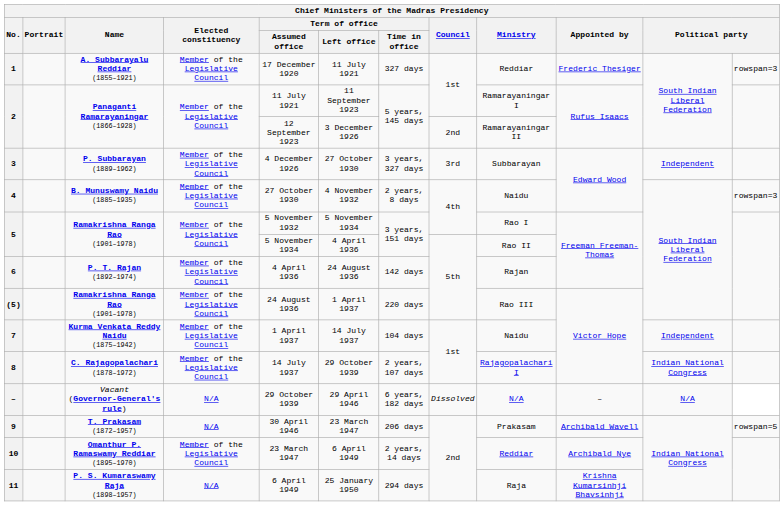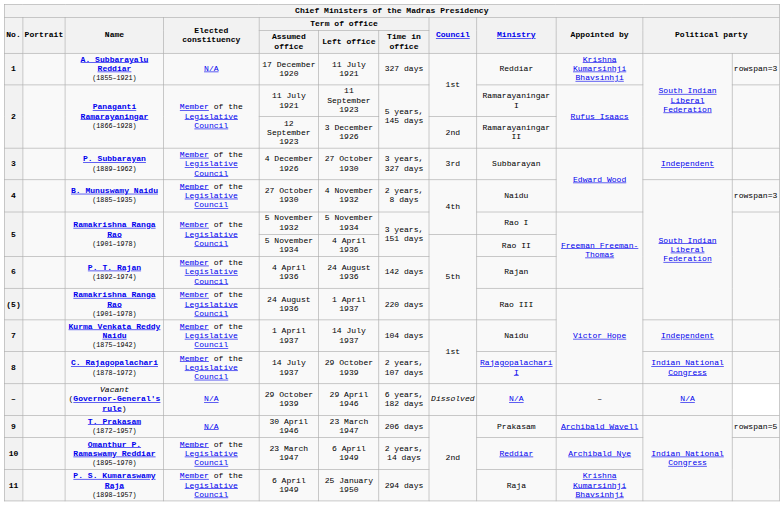(211, 69) Member of the Legislative Council -> (211, 69) N/A
(600, 69) Frederic Thesiger -> (600, 69) Krishna Kumarsinhji Bhavsinhji
(211, 485) N/A -> (211, 485) Member of the Legislative Council
